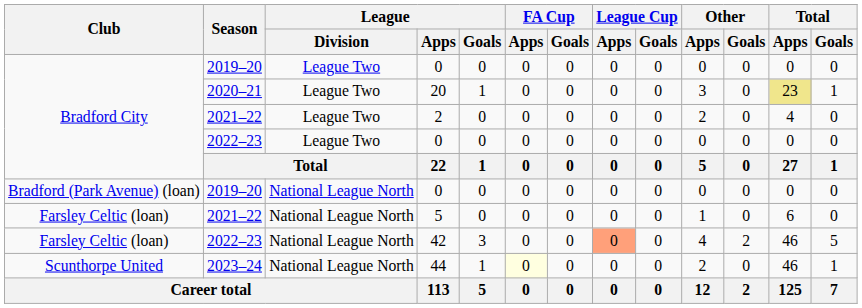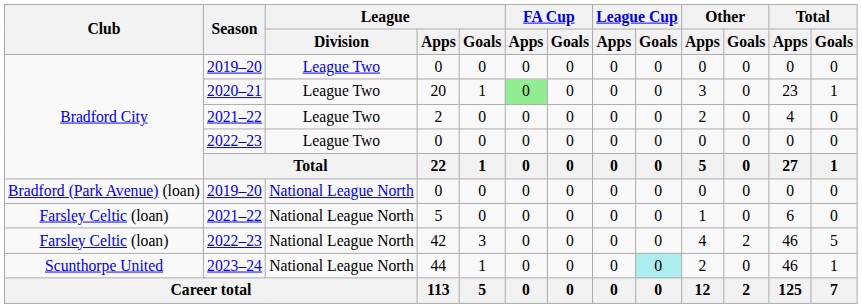(526, 91) no background -> (526, 91) lightgreen background
(790, 91) khaki background -> (790, 91) no background
(614, 240) lightsalmon background -> (614, 240) no background
(526, 265) lightyellow background -> (526, 265) no background
(658, 265) no background -> (658, 265) paleturquoise background
